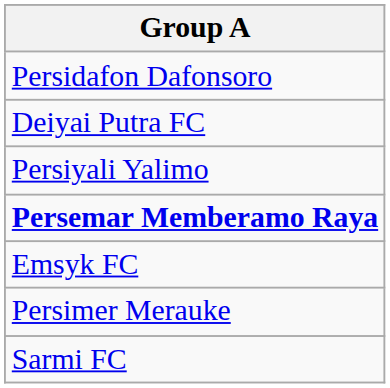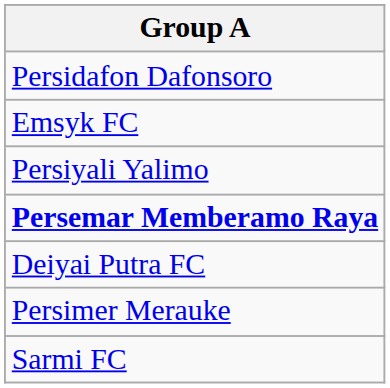(109, 122) Deiyai Putra FC -> (75, 122) Emsyk FC
(75, 264) Emsyk FC -> (109, 264) Deiyai Putra FC
